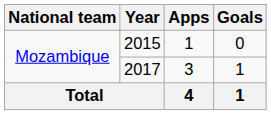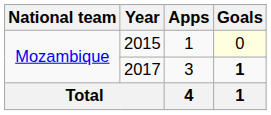(240, 43) no background -> (240, 43) lightyellow background
(240, 69) normal -> (240, 69) bold
